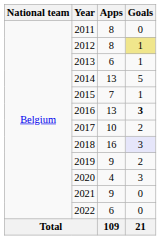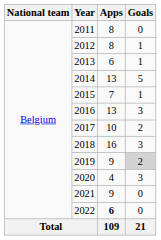(140, 45) khaki background -> (140, 45) no background
(140, 111) bold -> (140, 111) normal
(140, 144) lavender background -> (140, 144) no background
(140, 161) no background -> (140, 161) lightgrey background
(111, 210) normal -> (111, 210) bold
